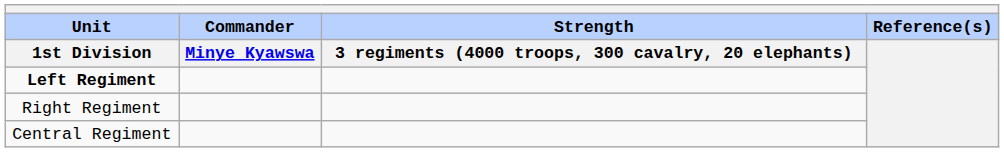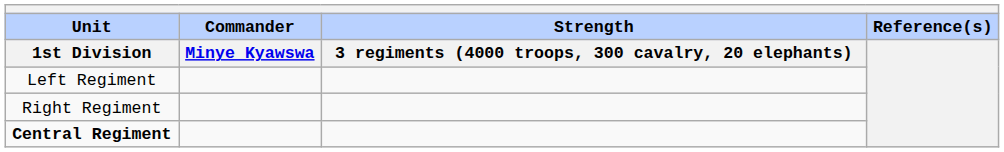(92, 80) bold -> (92, 80) normal
(92, 134) normal -> (92, 134) bold
